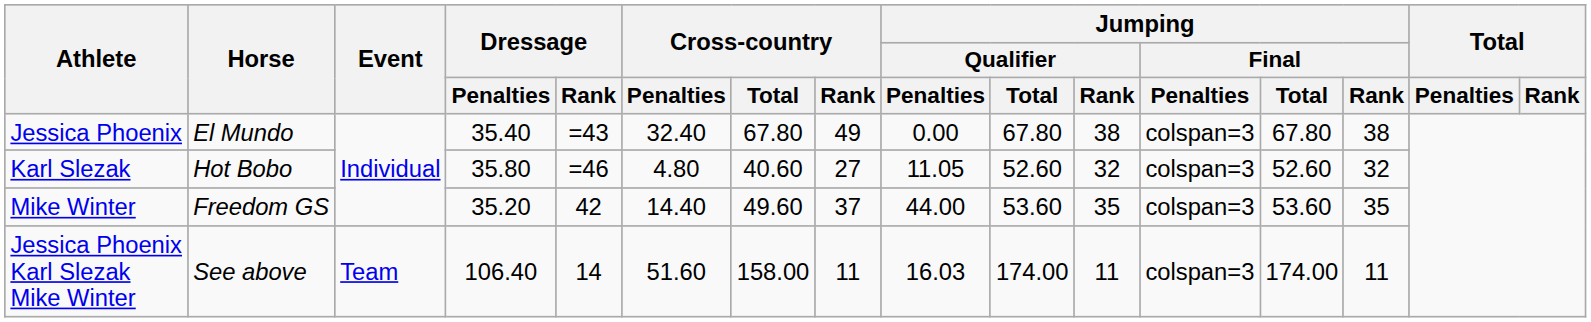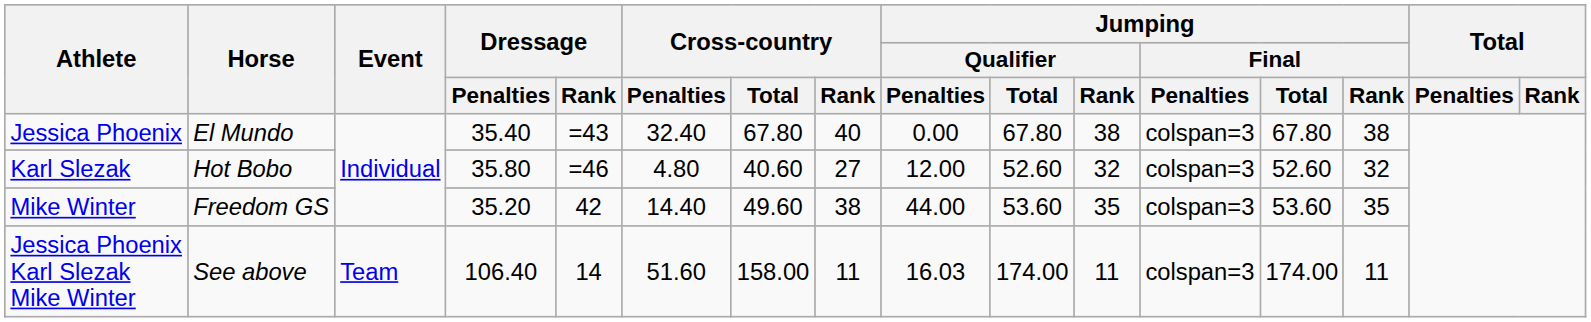(848, 132) 49 -> (848, 132) 40
(935, 170) 11.05 -> (935, 170) 12.00
(848, 207) 37 -> (848, 207) 38
